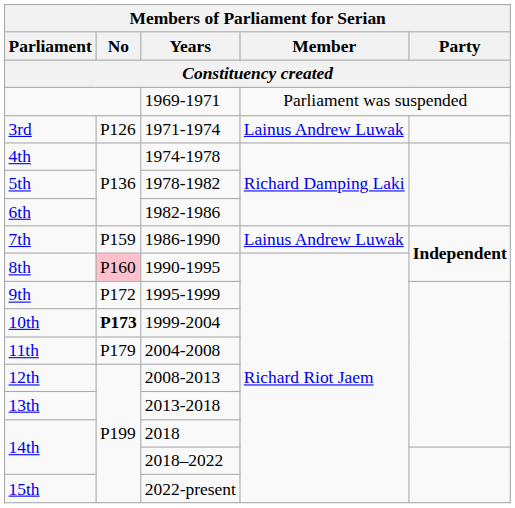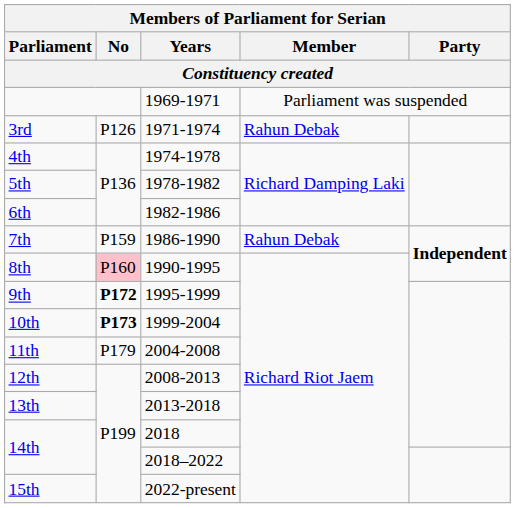(324, 128) Lainus Andrew Luwak -> (292, 128) Rahun Debak
(324, 239) Lainus Andrew Luwak -> (292, 239) Rahun Debak
(118, 294) normal -> (118, 294) bold
